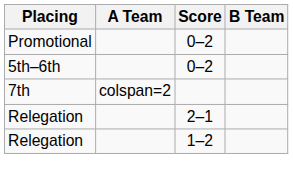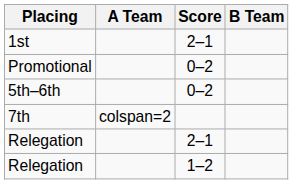+ row: (19, 41)
